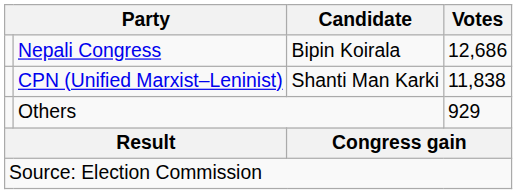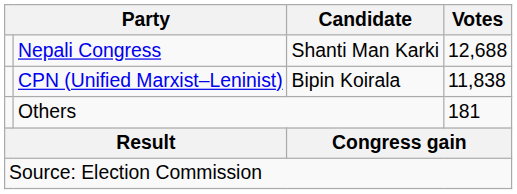(346, 50) Bipin Koirala -> (365, 50) Shanti Man Karki
(478, 50) 12,686 -> (478, 50) 12,688
(365, 81) Shanti Man Karki -> (346, 81) Bipin Koirala
(464, 111) 929 -> (464, 111) 181
